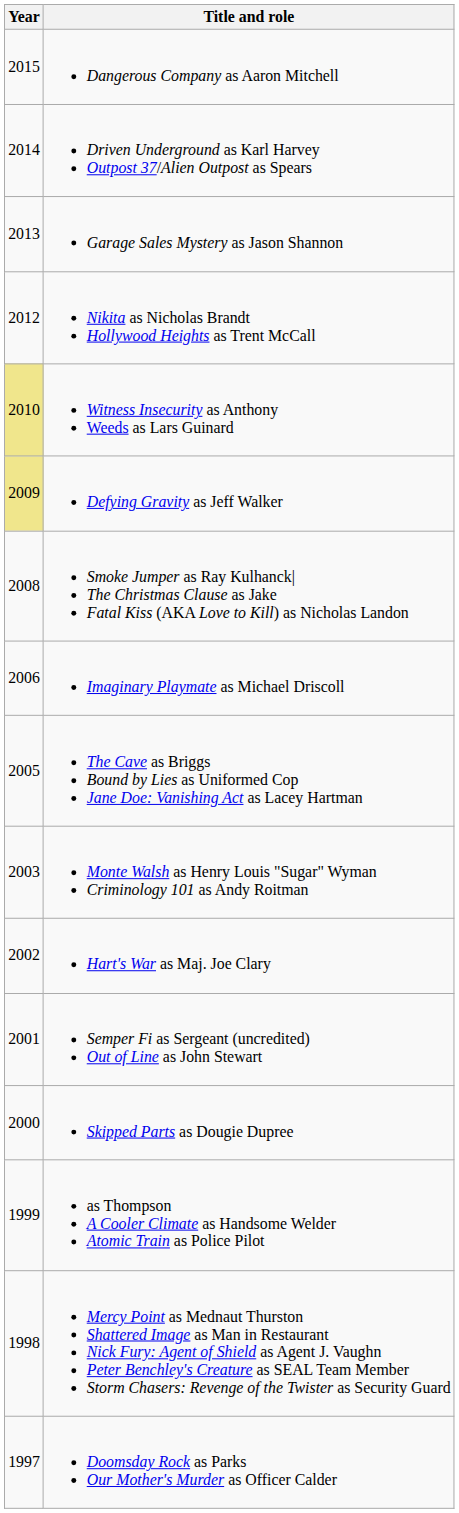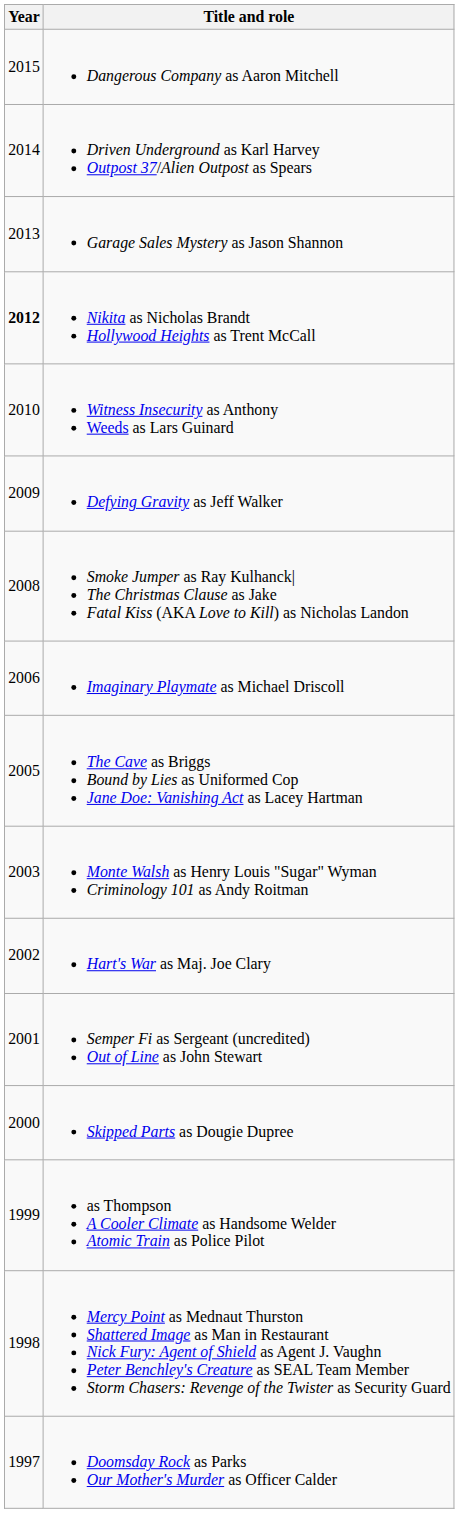(24, 317) normal -> (24, 317) bold
(24, 409) khaki background -> (24, 409) no background
(24, 493) khaki background -> (24, 493) no background
